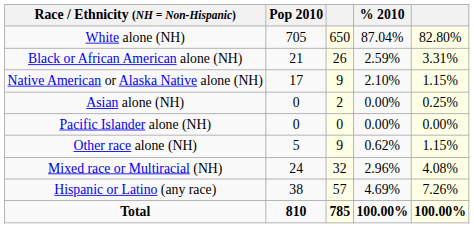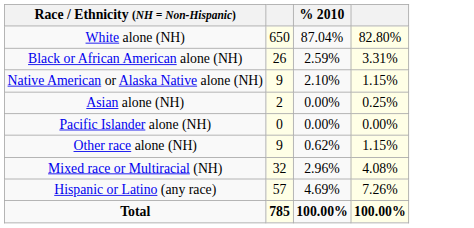- column: (296, 15)
